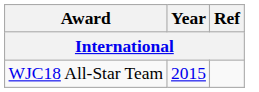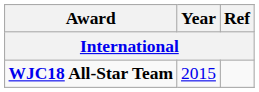(86, 73) normal -> (91, 73) bold
